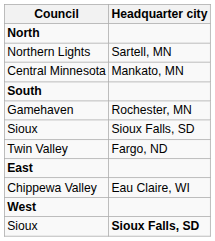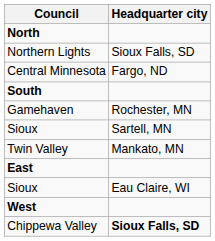(142, 52) Sartell, MN -> (153, 52) Sioux Falls, SD
(148, 71) Mankato, MN -> (140, 71) Fargo, ND
(153, 129) Sioux Falls, SD -> (142, 129) Sartell, MN
(140, 149) Fargo, ND -> (148, 149) Mankato, MN
(52, 187) Chippewa Valley -> (22, 187) Sioux
(22, 226) Sioux -> (52, 226) Chippewa Valley
